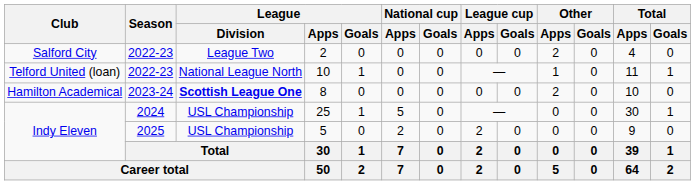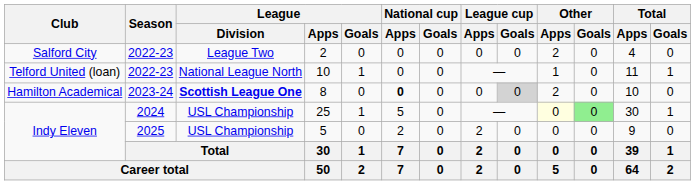(400, 92) normal -> (400, 92) bold
(517, 92) no background -> (517, 92) lightgrey background
(556, 111) no background -> (556, 111) lightyellow background
(594, 111) no background -> (594, 111) lightgreen background
